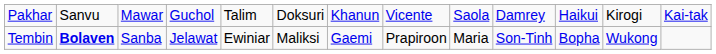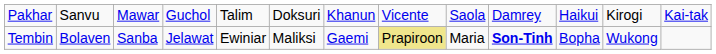(87, 37) bold -> (85, 37) normal
(416, 37) no background -> (412, 37) khaki background
(524, 37) normal -> (522, 37) bold
